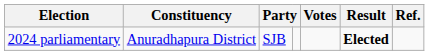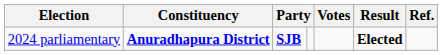(191, 38) normal -> (198, 38) bold
(274, 38) normal -> (289, 38) bold
